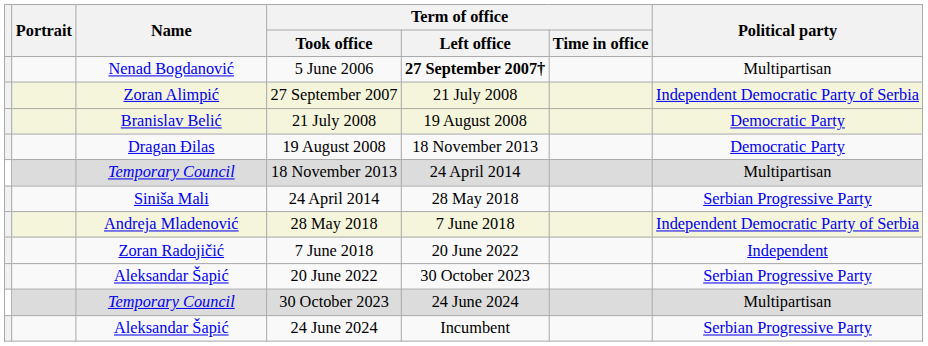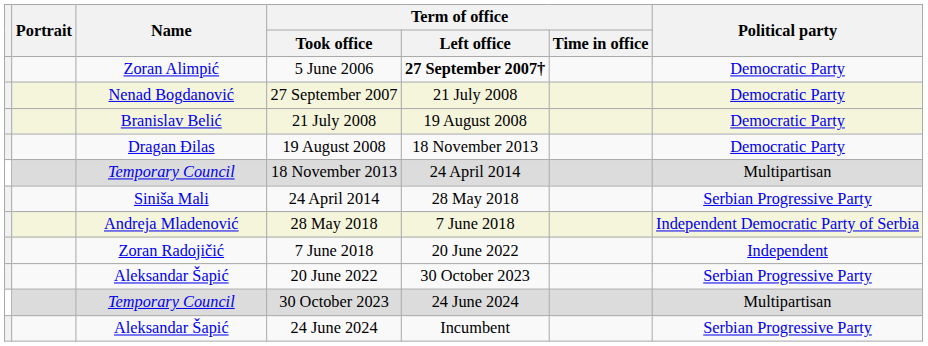(171, 69) Nenad Bogdanović -> (171, 69) Zoran Alimpić
(788, 69) Multipartisan -> (788, 69) Democratic Party
(171, 95) Zoran Alimpić -> (171, 95) Nenad Bogdanović
(788, 95) Independent Democratic Party of Serbia -> (788, 95) Democratic Party
